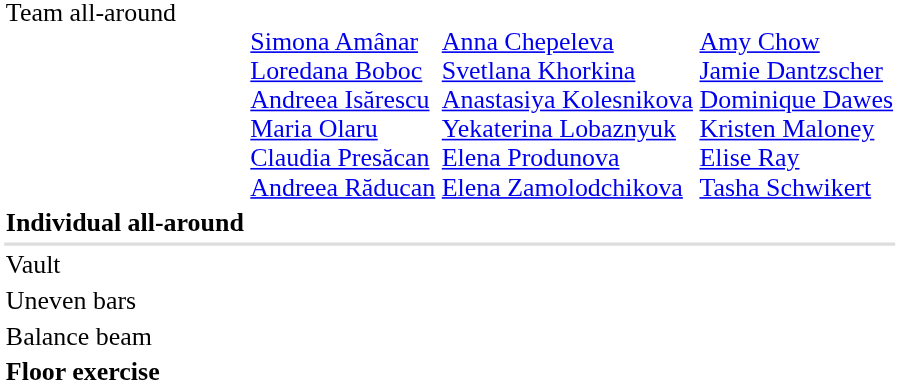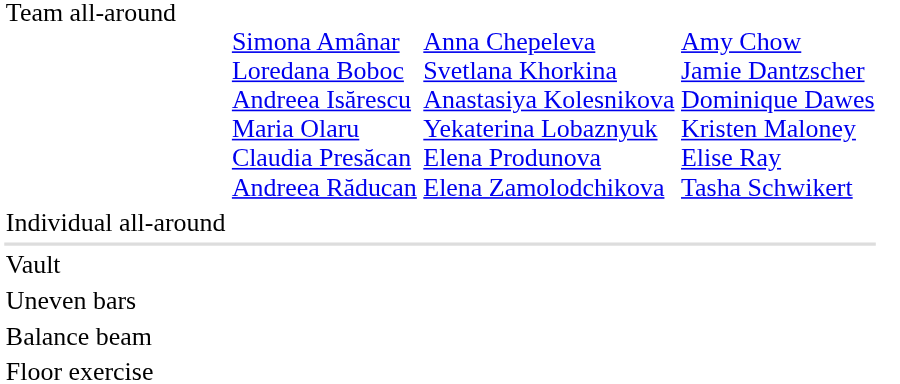(125, 222) bold -> (116, 222) normal
(83, 371) bold -> (80, 371) normal
